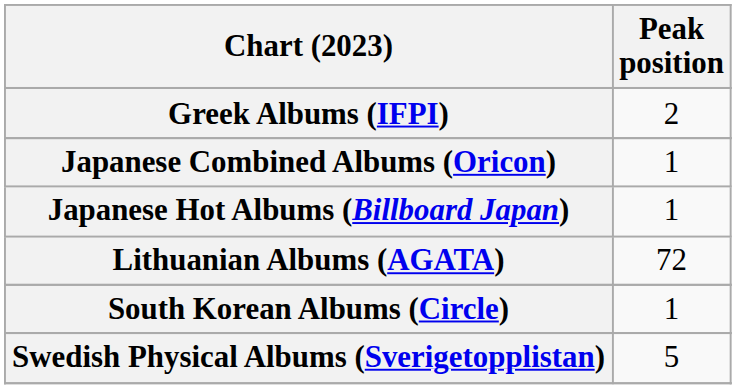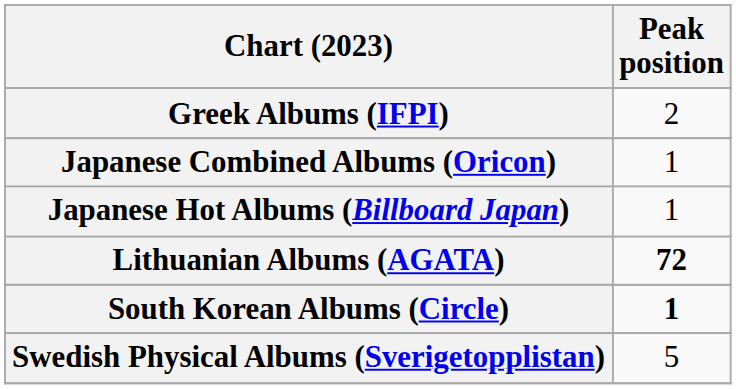(672, 259) normal -> (672, 259) bold
(672, 308) normal -> (672, 308) bold
